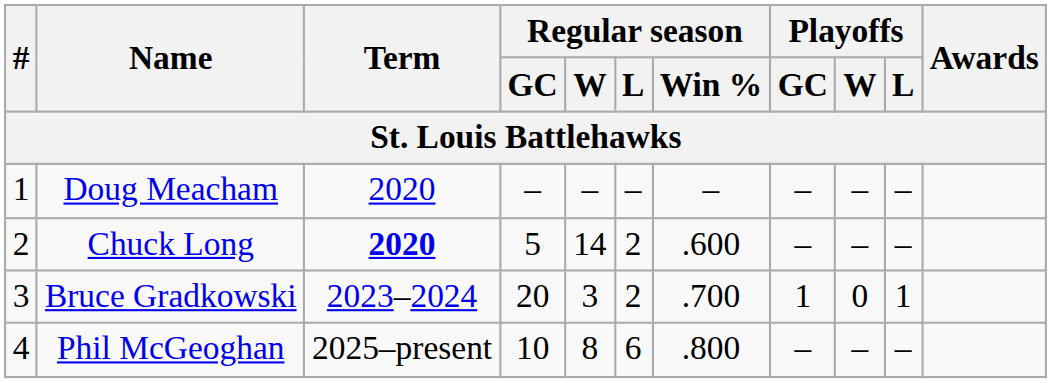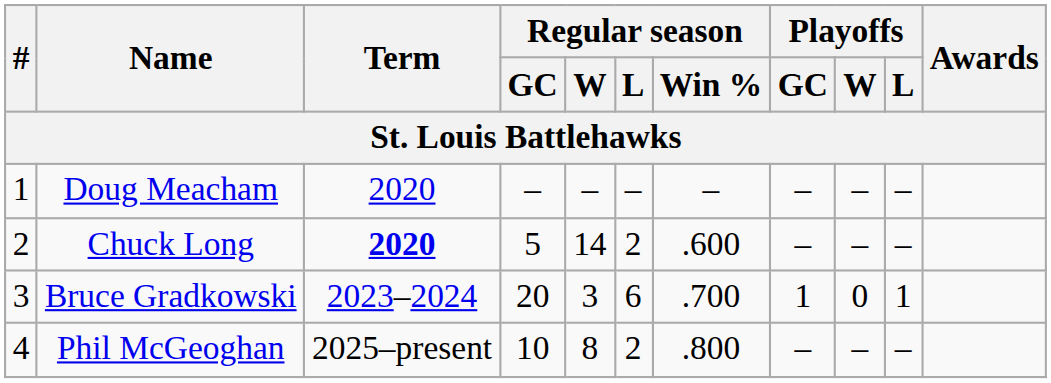(633, 296) 2 -> (633, 296) 6
(633, 349) 6 -> (633, 349) 2
